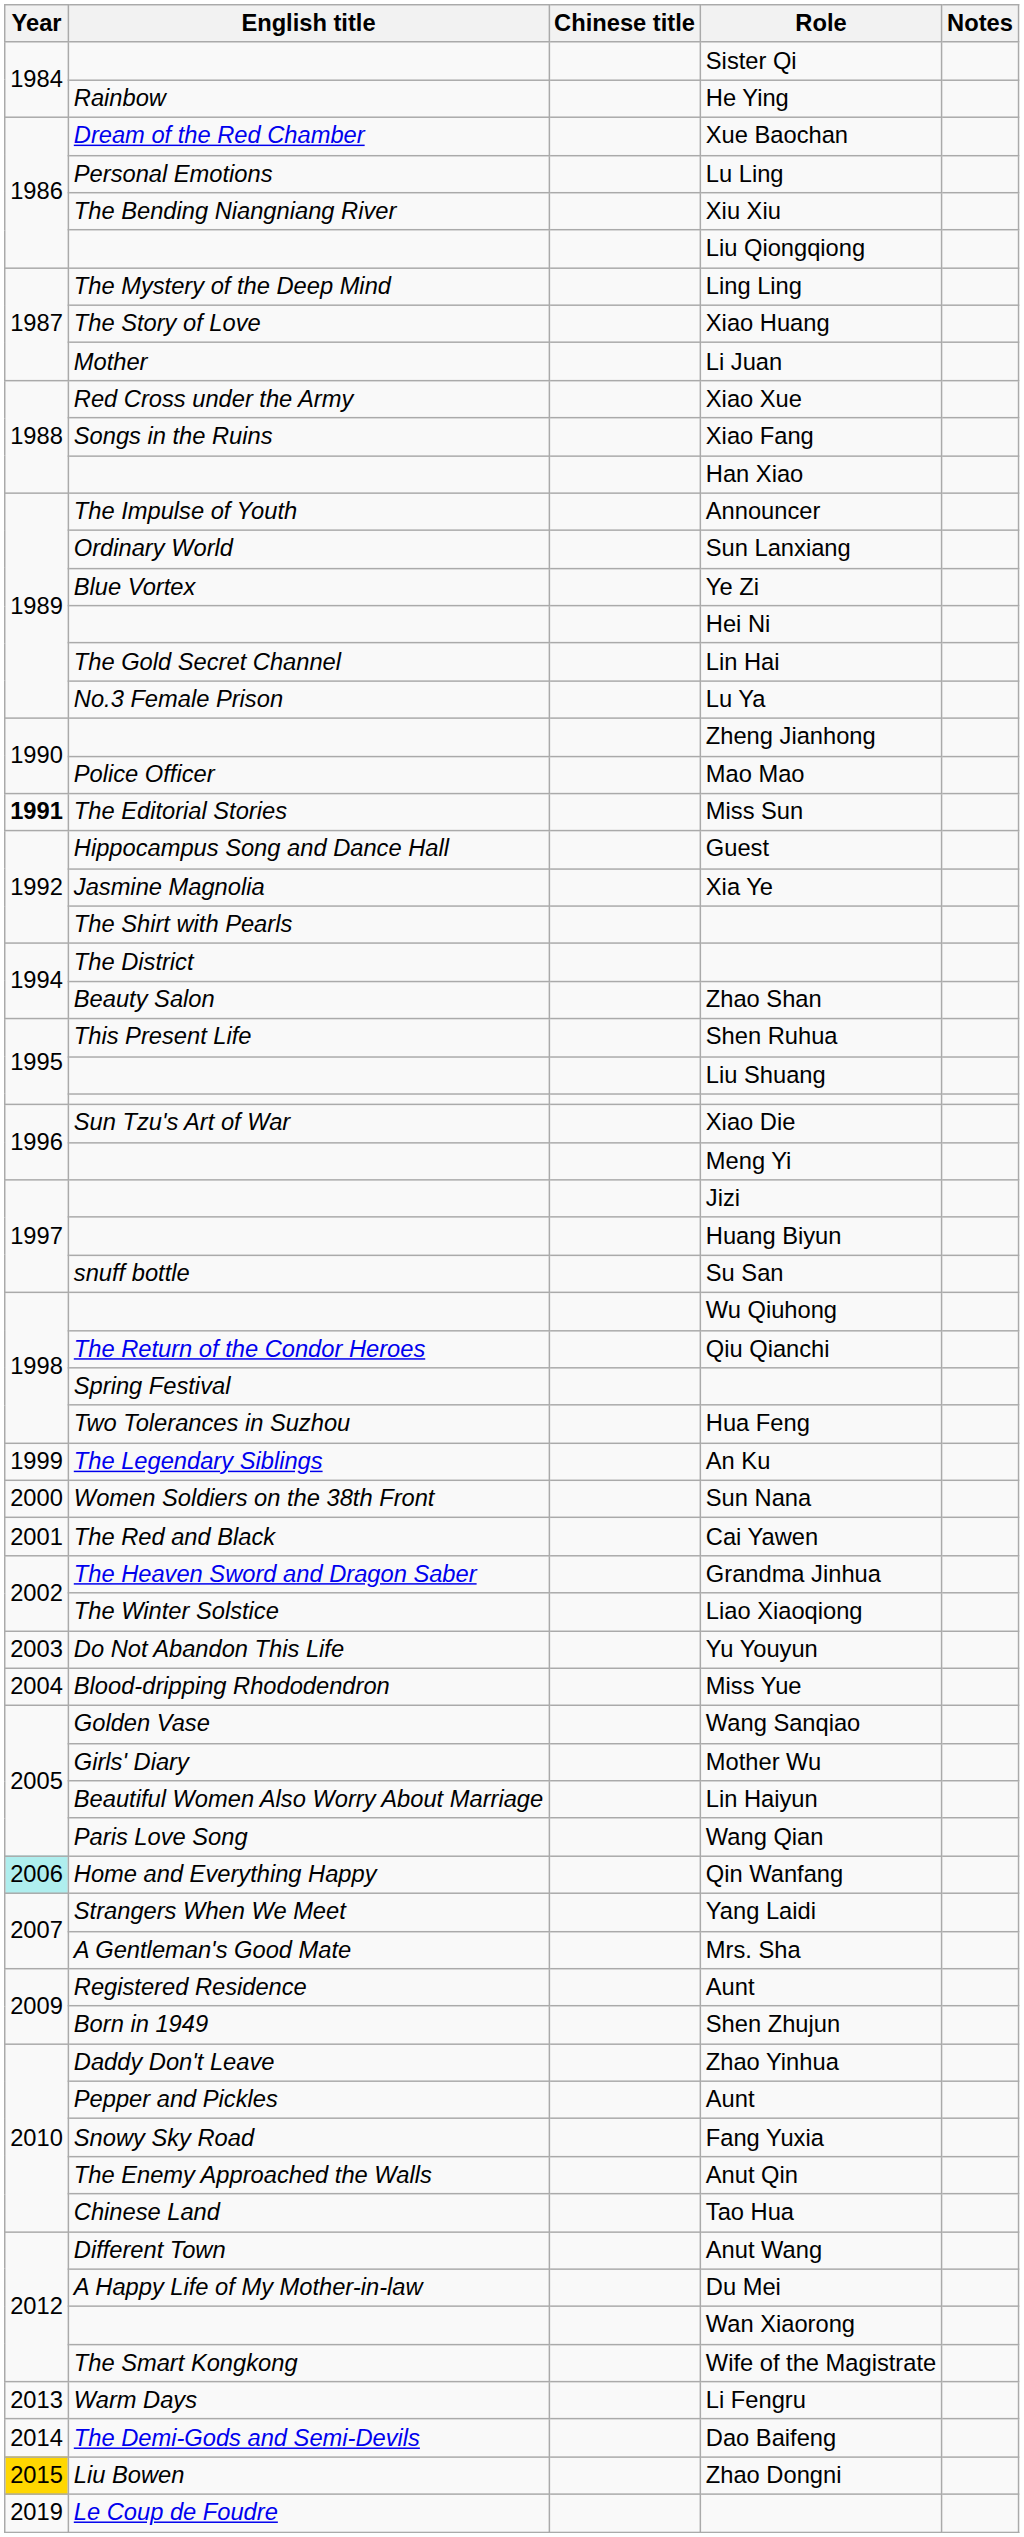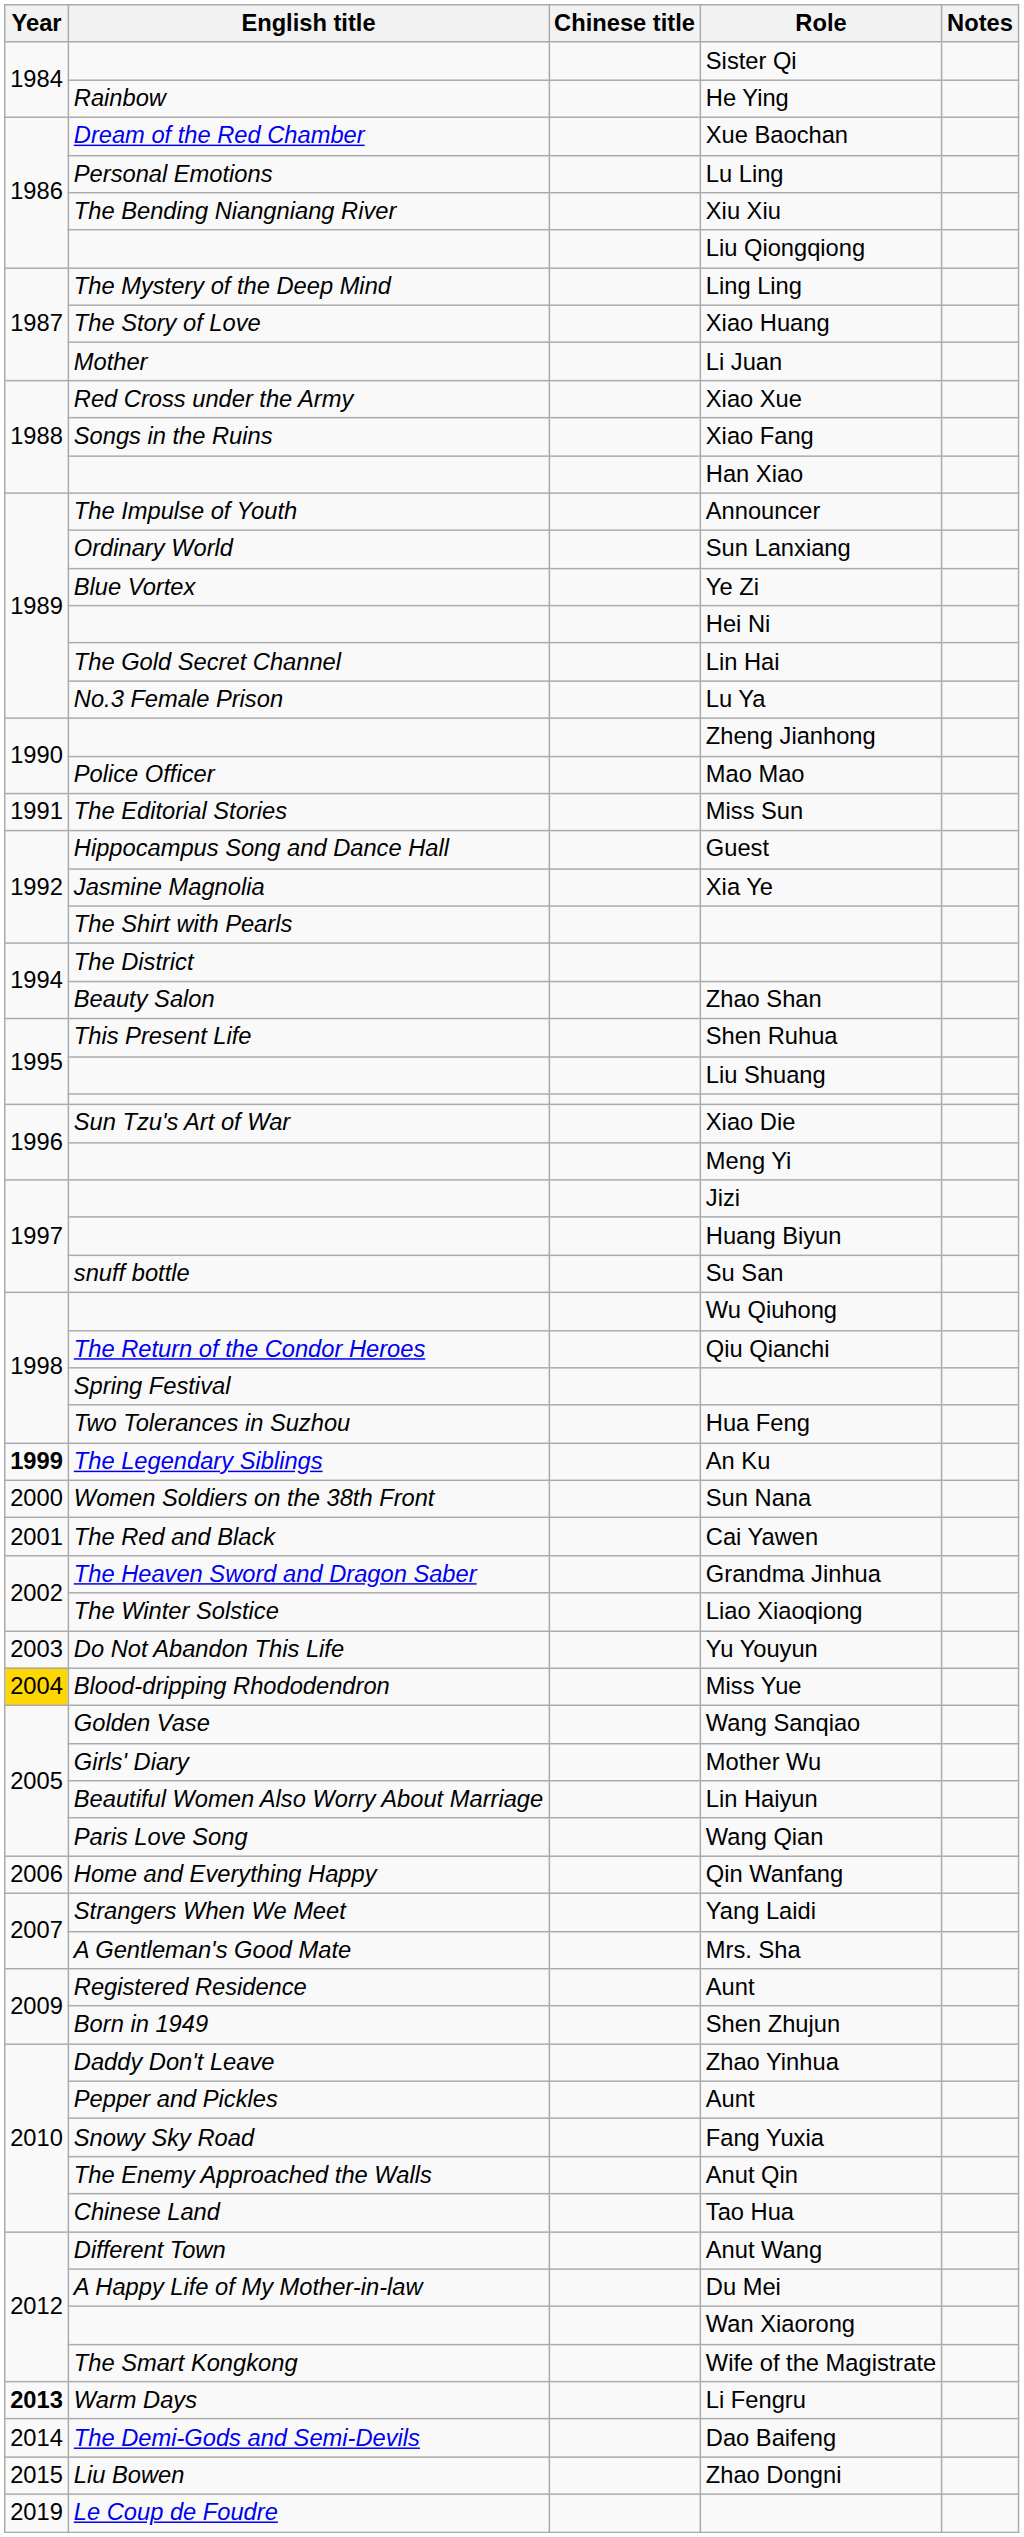(37, 811) bold -> (37, 811) normal
(37, 1461) normal -> (37, 1461) bold
(37, 1686) no background -> (37, 1686) gold background
(37, 1874) paleturquoise background -> (37, 1874) no background
(37, 2400) normal -> (37, 2400) bold
(37, 2475) gold background -> (37, 2475) no background
